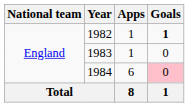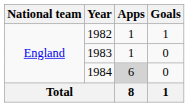(166, 33) bold -> (166, 33) normal
(131, 72) no background -> (131, 72) lightgrey background
(166, 72) pink background -> (166, 72) no background
